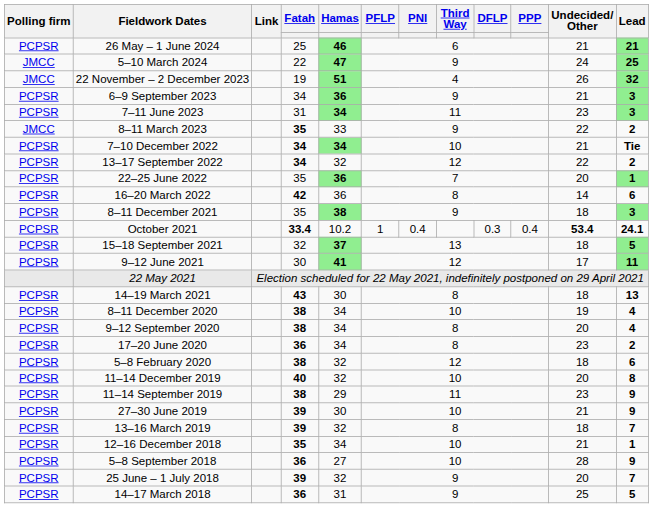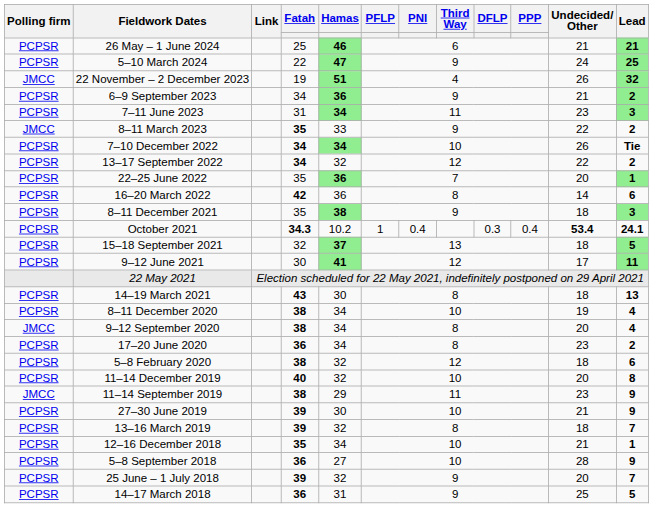(39, 63) JMCC -> (39, 63) PCPSR
(632, 96) 3 -> (632, 96) 2
(582, 146) 21 -> (582, 146) 26
(300, 229) 33.4 -> (300, 229) 34.3
(39, 328) PCPSR -> (39, 328) JMCC
(39, 395) PCPSR -> (39, 395) JMCC
